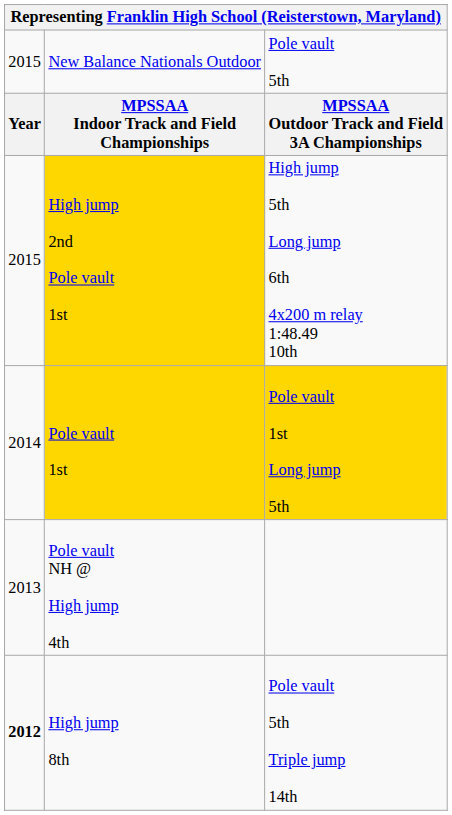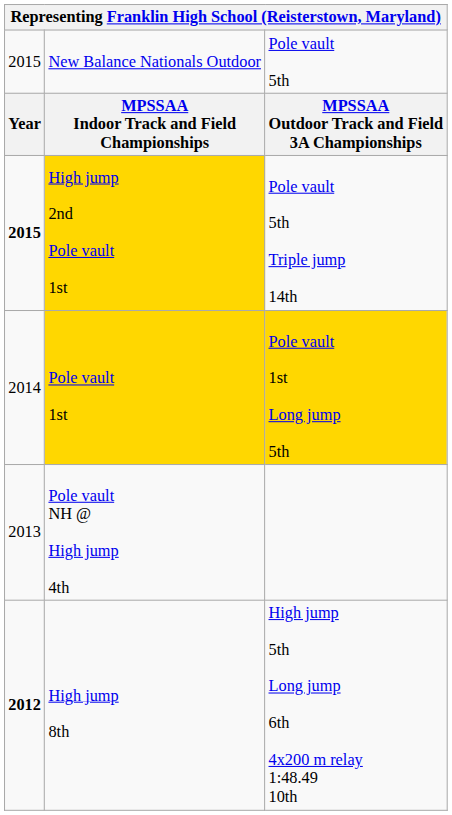(25, 260) normal -> (25, 232) bold
(316, 260) High jump 5th Long jump 6th 4x200 m relay 1:48.49 10th -> (307, 241) Pole vault 5th Triple jump 14th
(307, 741) Pole vault 5th Triple jump 14th -> (316, 705) High jump 5th Long jump 6th 4x200 m relay 1:48.49 10th
